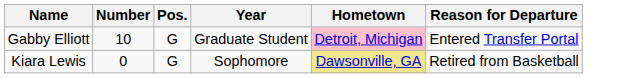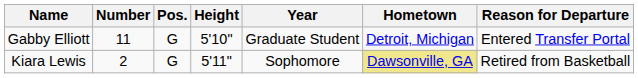+ column: (217, 15)
(123, 38) 10 -> (123, 38) 11
(368, 38) pink background -> (420, 38) no background
(123, 61) 0 -> (123, 61) 2
